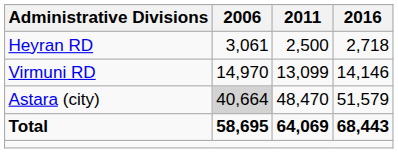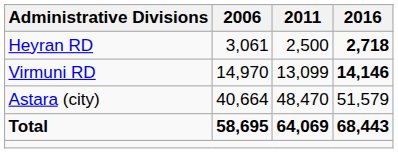(368, 45) normal -> (368, 45) bold
(363, 72) normal -> (363, 72) bold
(242, 99) lightgrey background -> (242, 99) no background
